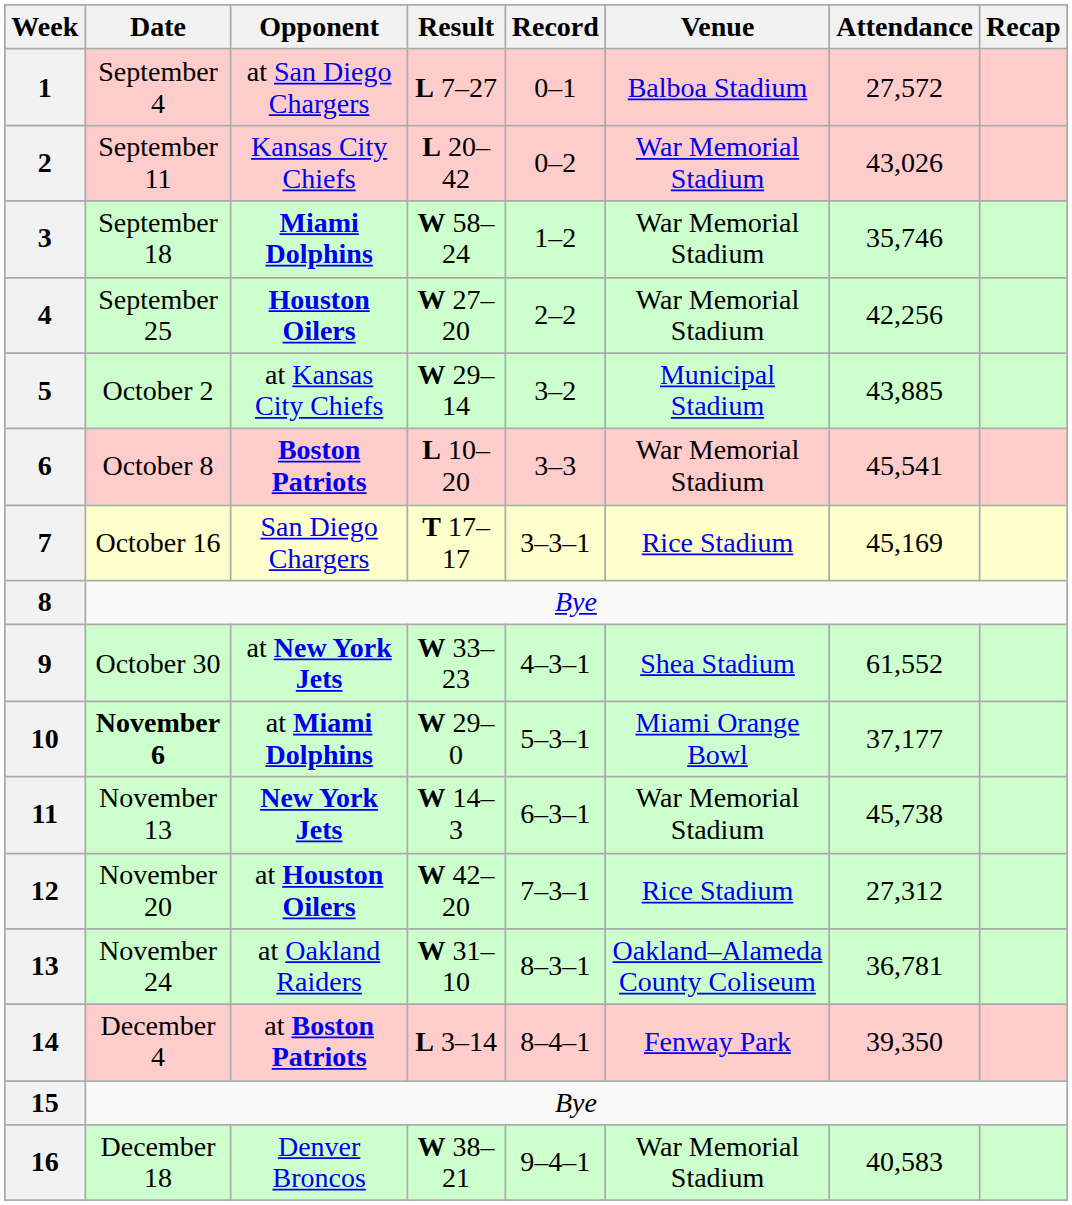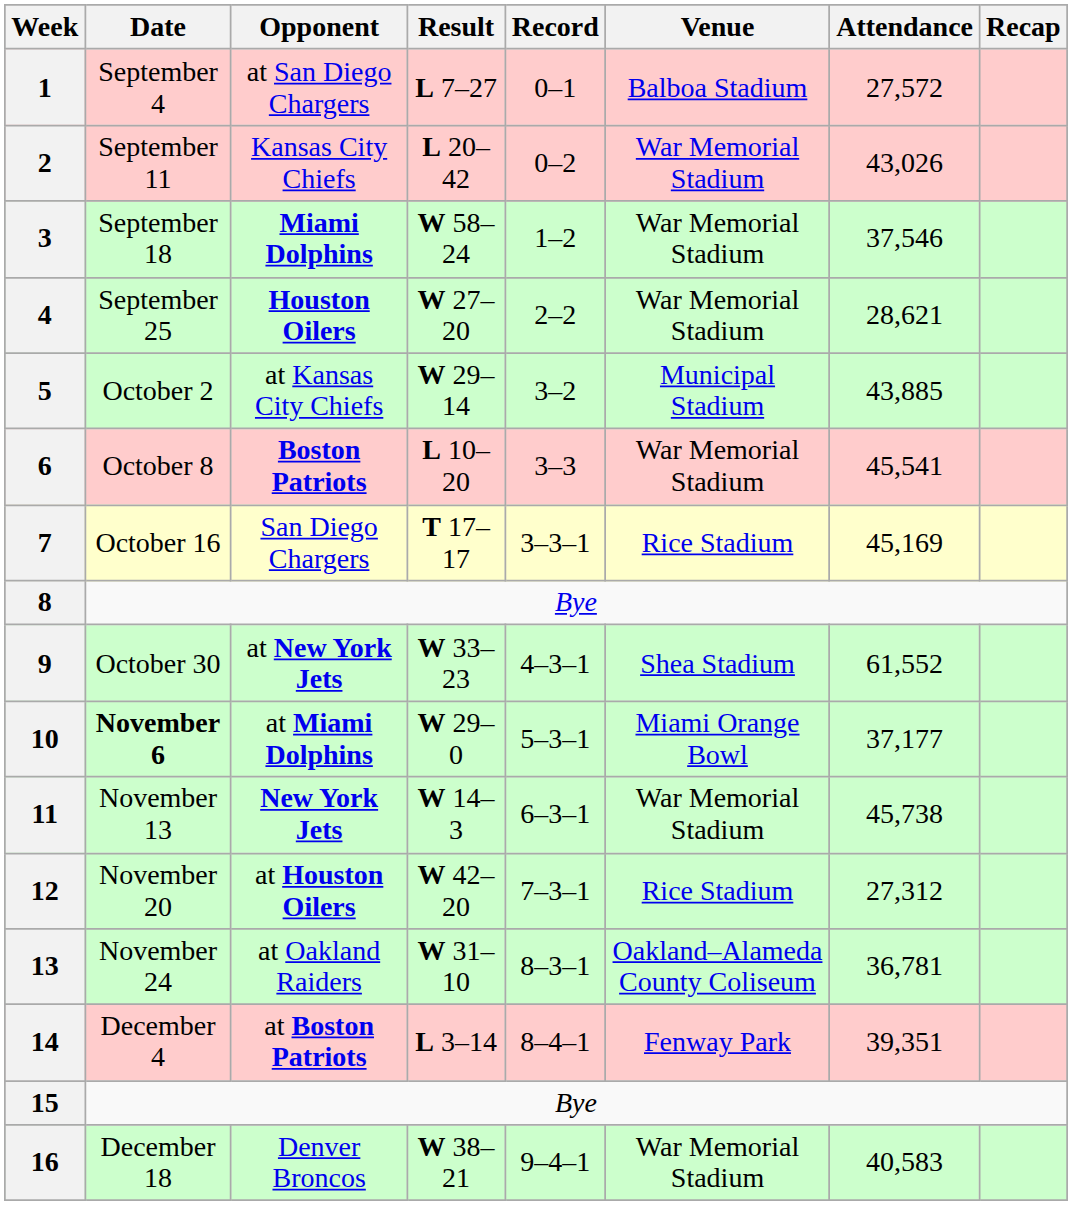(905, 238) 35,746 -> (905, 238) 37,546
(905, 314) 42,256 -> (905, 314) 28,621
(905, 1042) 39,350 -> (905, 1042) 39,351
